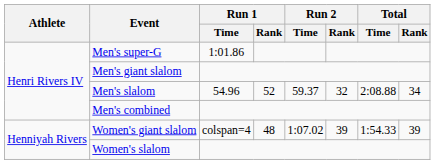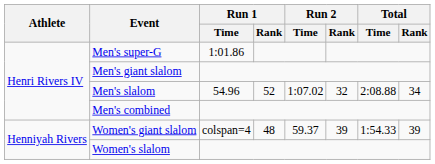(305, 91) 59.37 -> (305, 91) 1:07.02
(305, 130) 1:07.02 -> (305, 130) 59.37
